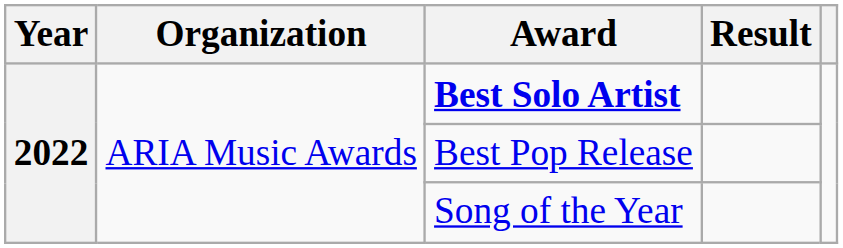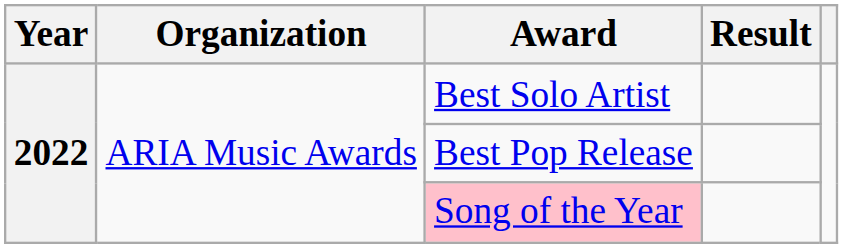(557, 93) bold -> (552, 93) normal
(558, 211) no background -> (558, 211) pink background
